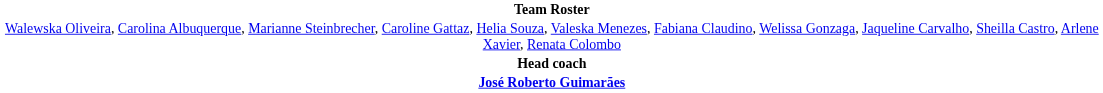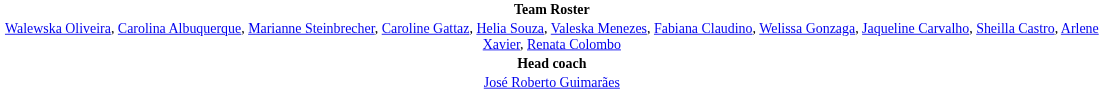(552, 82) bold -> (552, 82) normal
